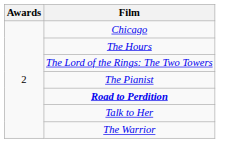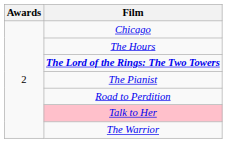(129, 63) normal -> (133, 63) bold
(129, 96) bold -> (133, 96) normal
(129, 113) no background -> (133, 113) pink background
